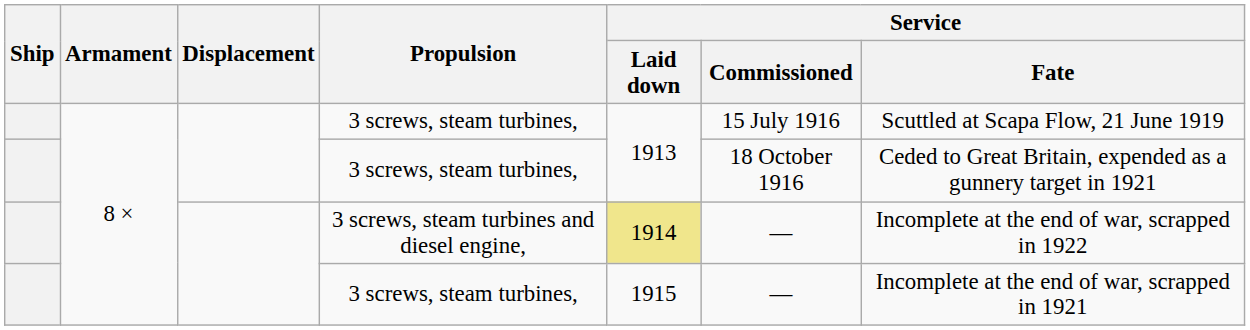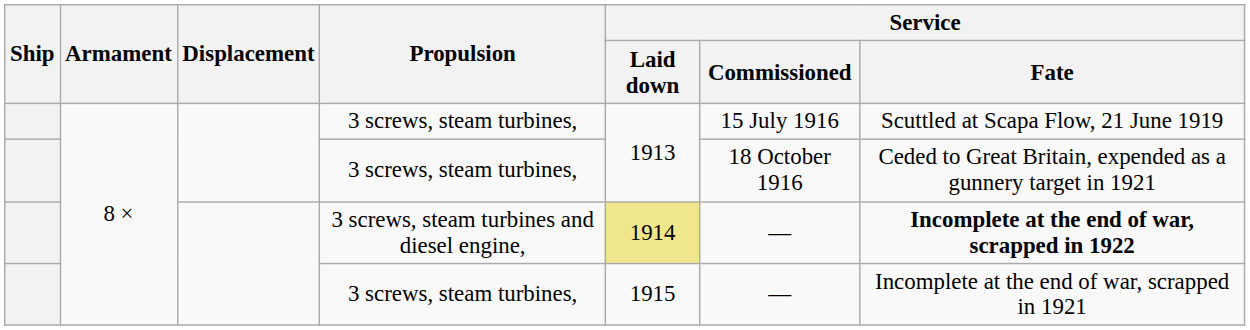(1053, 232) normal -> (1052, 232) bold
